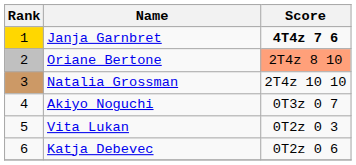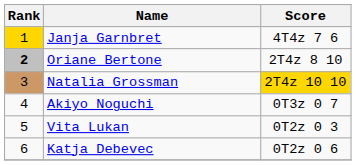(306, 38) bold -> (306, 38) normal
(24, 60) normal -> (24, 60) bold
(306, 60) lightsalmon background -> (306, 60) no background
(306, 82) no background -> (306, 82) gold background
